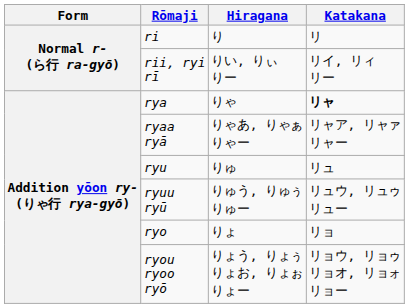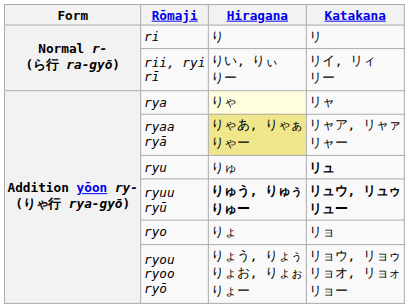(224, 102) no background -> (224, 102) lightyellow background
(322, 102) bold -> (322, 102) normal
(257, 134) no background -> (257, 134) khaki background
(322, 167) normal -> (322, 167) bold
(257, 199) normal -> (257, 199) bold
(355, 199) normal -> (355, 199) bold
